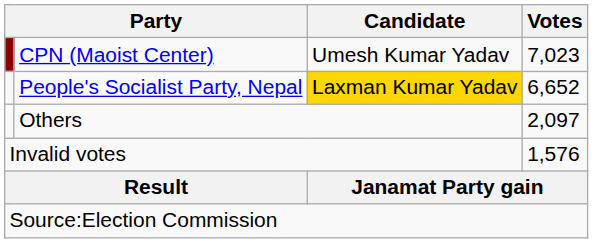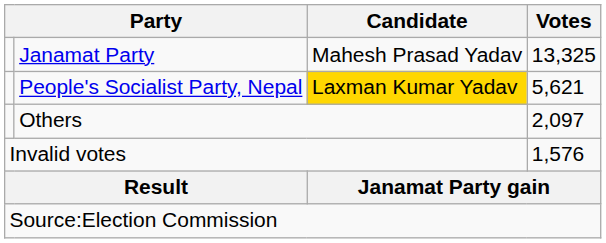+ row: (87, 54)
- row: (116, 54)
(553, 87) 6,652 -> (558, 87) 5,621
